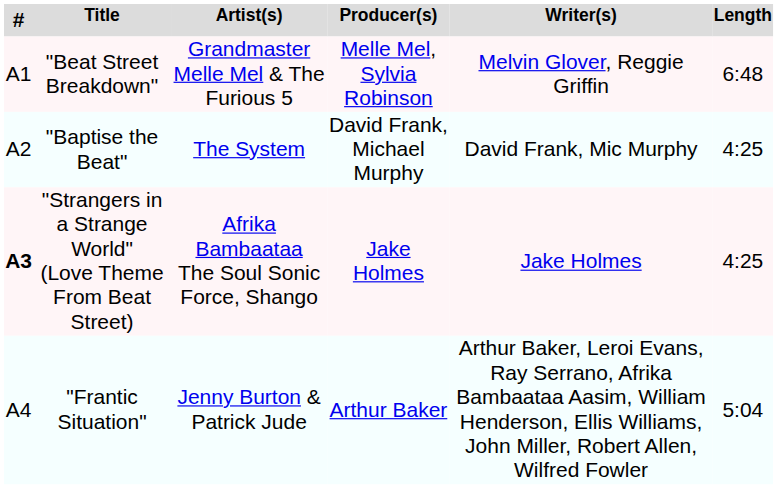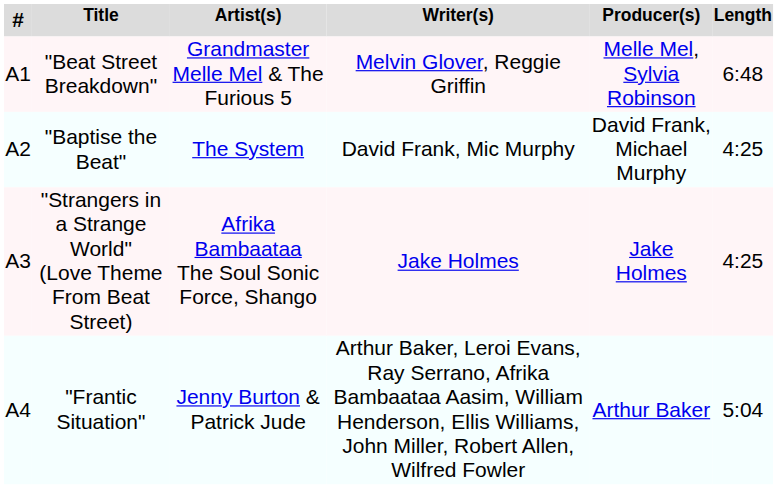columns swapped: (581, 15) <-> (388, 15)
(19, 261) bold -> (18, 261) normal
